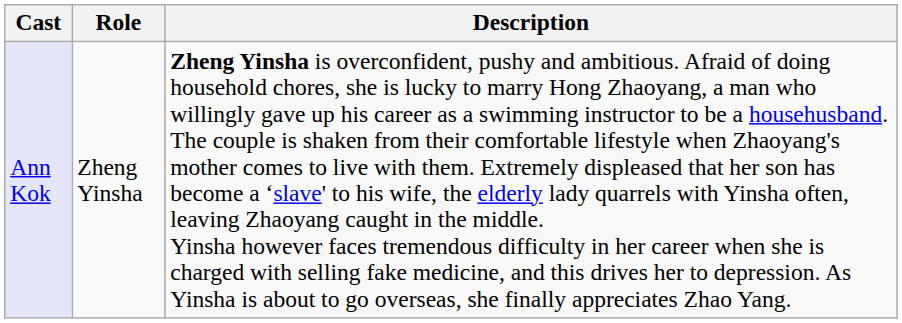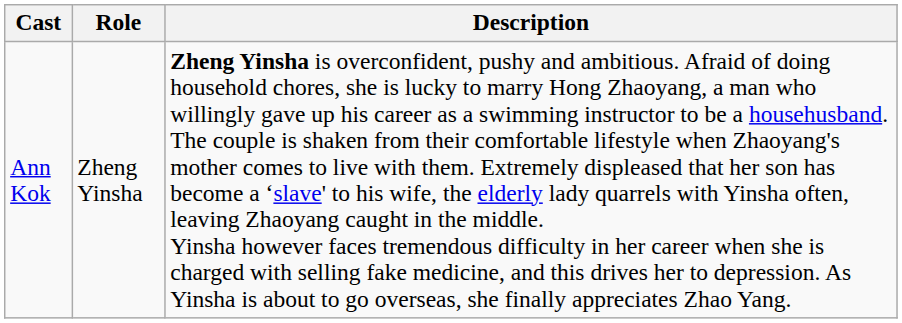(30, 179) lavender background -> (30, 179) no background
